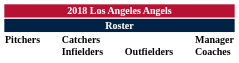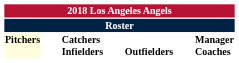(23, 40) no background -> (23, 40) lightyellow background
